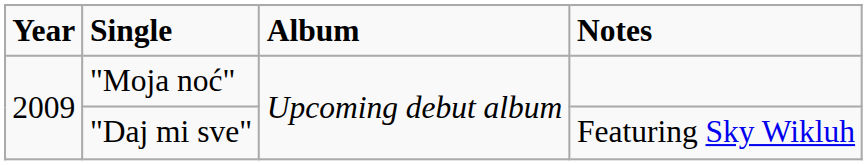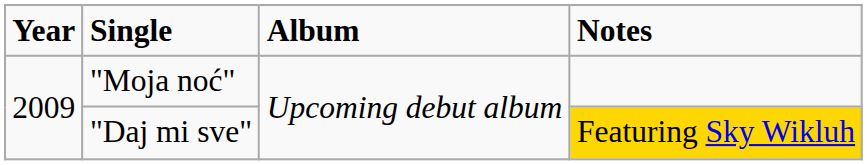(716, 131) no background -> (716, 131) gold background
